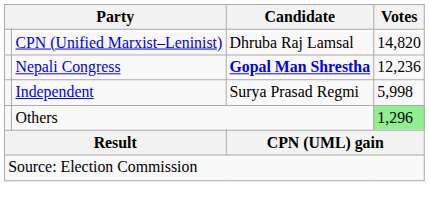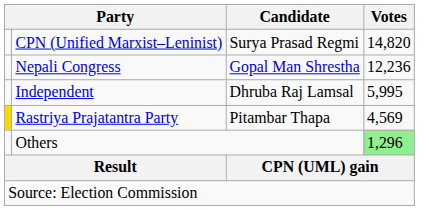(292, 42) Dhruba Raj Lamsal -> (294, 42) Surya Prasad Regmi
(300, 67) bold -> (295, 67) normal
(294, 92) Surya Prasad Regmi -> (292, 92) Dhruba Raj Lamsal
(395, 92) 5,998 -> (385, 92) 5,995
+ row: (97, 117)
